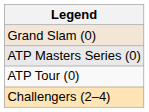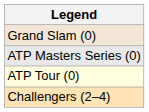(43, 76) no background -> (43, 76) lightyellow background
